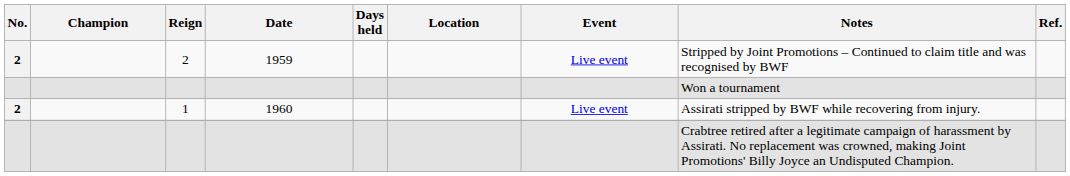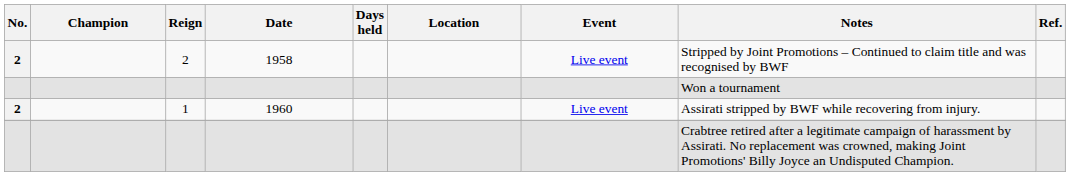(279, 59) 1959 -> (279, 59) 1958
